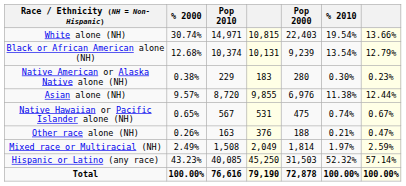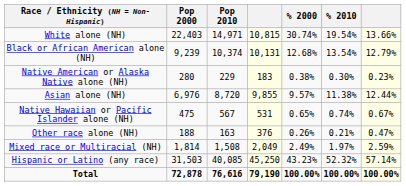columns swapped: (301, 16) <-> (186, 16)
